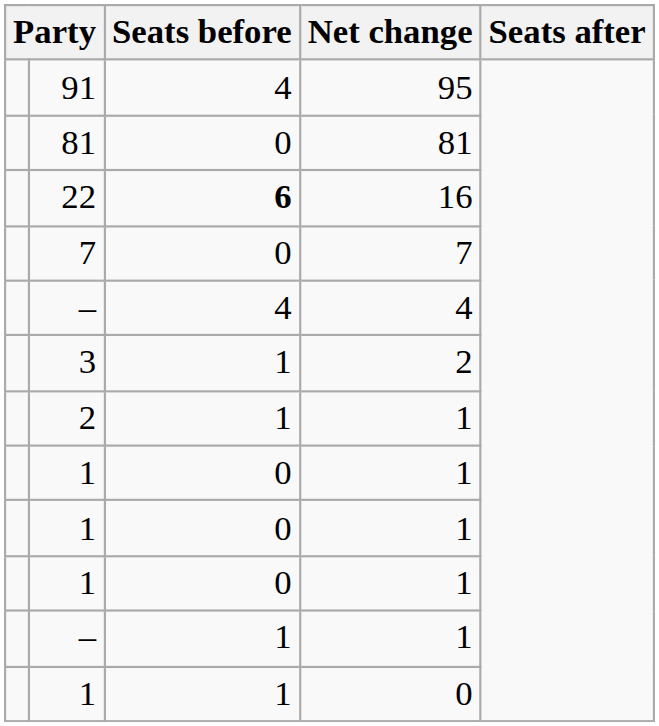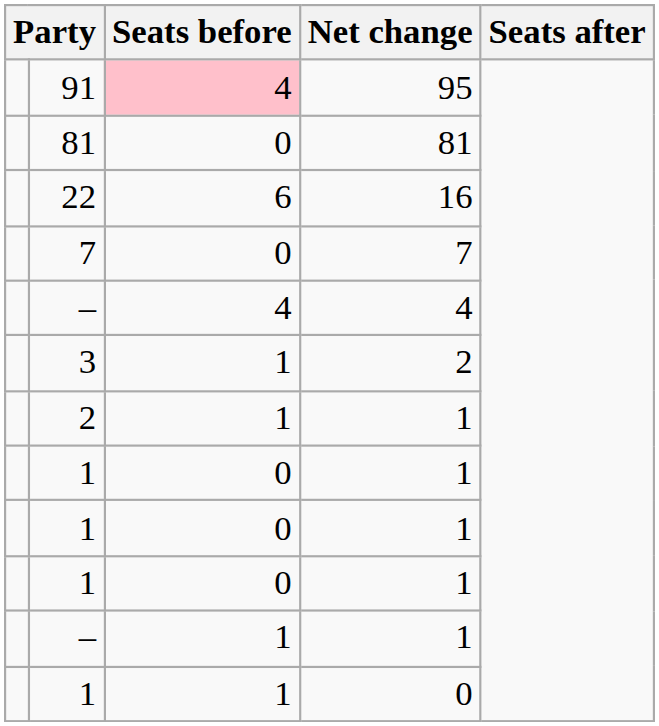(283, 87) no background -> (283, 87) pink background
(283, 197) bold -> (283, 197) normal
